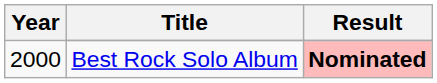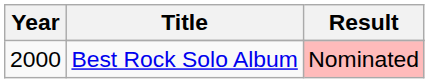(367, 58) bold -> (364, 58) normal
